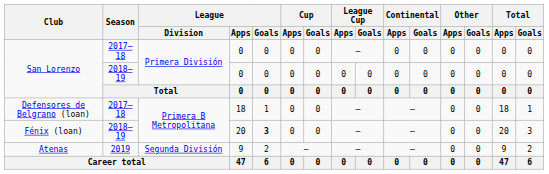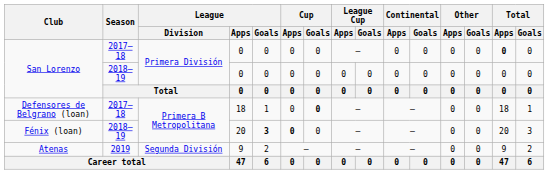(504, 51) normal -> (504, 51) bold
(318, 109) normal -> (318, 109) bold
(292, 132) normal -> (292, 132) bold
